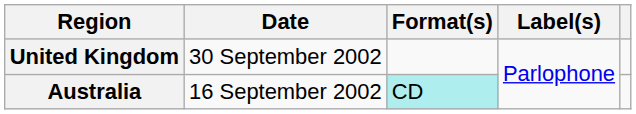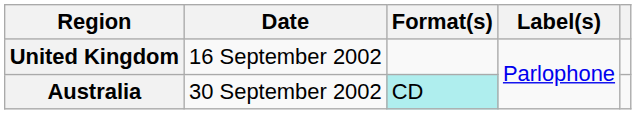(285, 56) 30 September 2002 -> (285, 56) 16 September 2002
(285, 91) 16 September 2002 -> (285, 91) 30 September 2002
